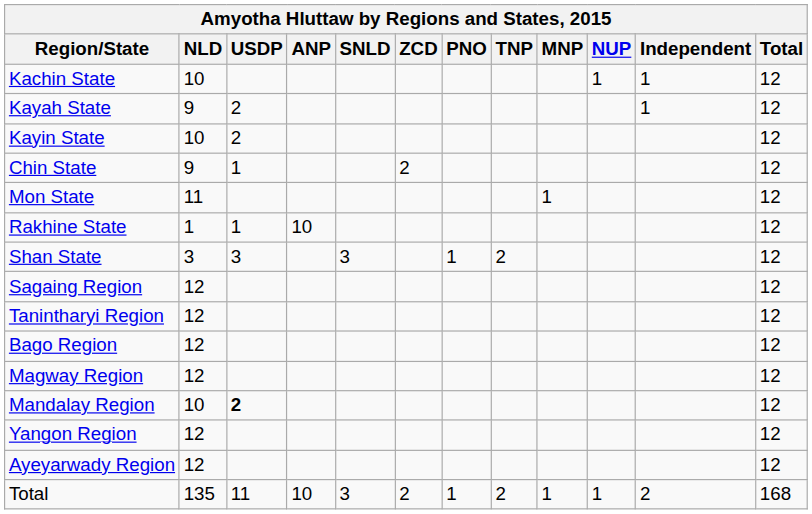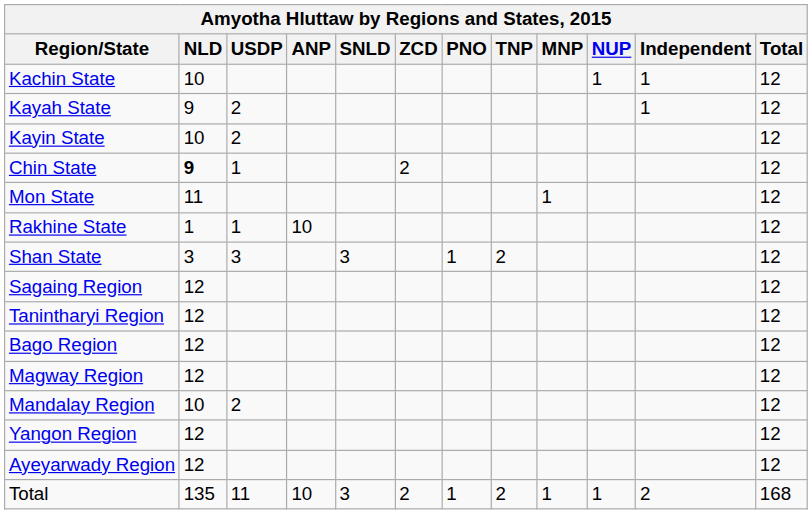(189, 167) normal -> (189, 167) bold
(236, 405) bold -> (236, 405) normal
